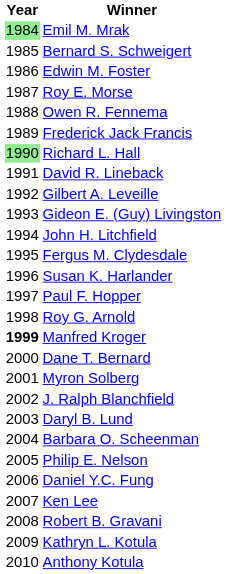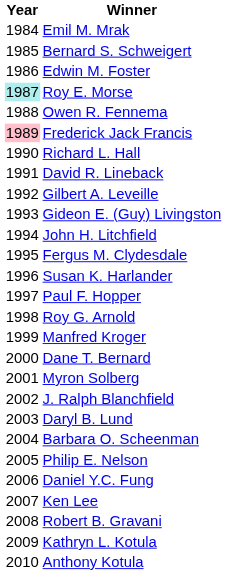(22, 30) lightgreen background -> (22, 30) no background
(22, 92) no background -> (22, 92) paleturquoise background
(22, 132) no background -> (22, 132) pink background
(22, 153) lightgreen background -> (22, 153) no background
(22, 337) bold -> (22, 337) normal
